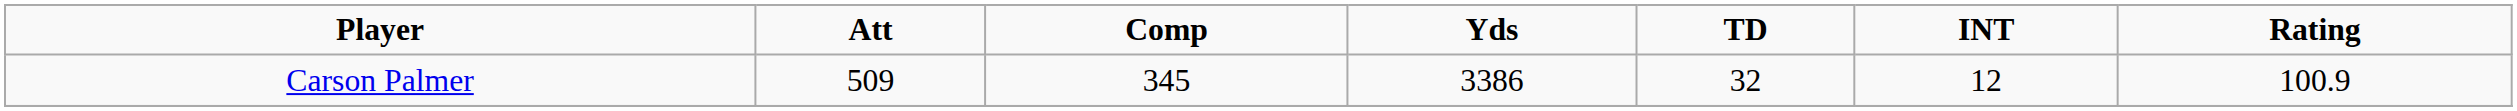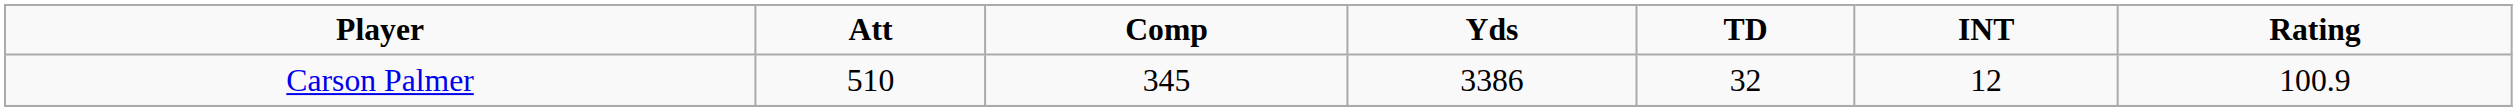(870, 79) 509 -> (870, 79) 510
